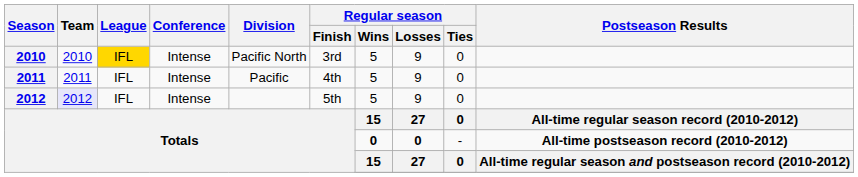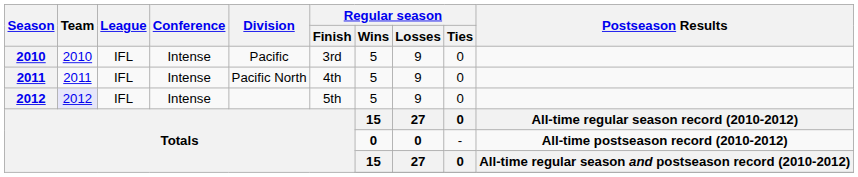(123, 57) gold background -> (123, 57) no background
(269, 57) Pacific North -> (269, 57) Pacific
(269, 78) Pacific -> (269, 78) Pacific North
